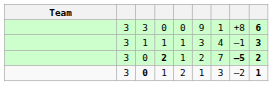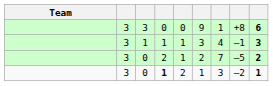(164, 58) bold -> (164, 58) normal
(239, 58) bold -> (239, 58) normal
(145, 73) bold -> (145, 73) normal
(164, 73) normal -> (164, 73) bold
